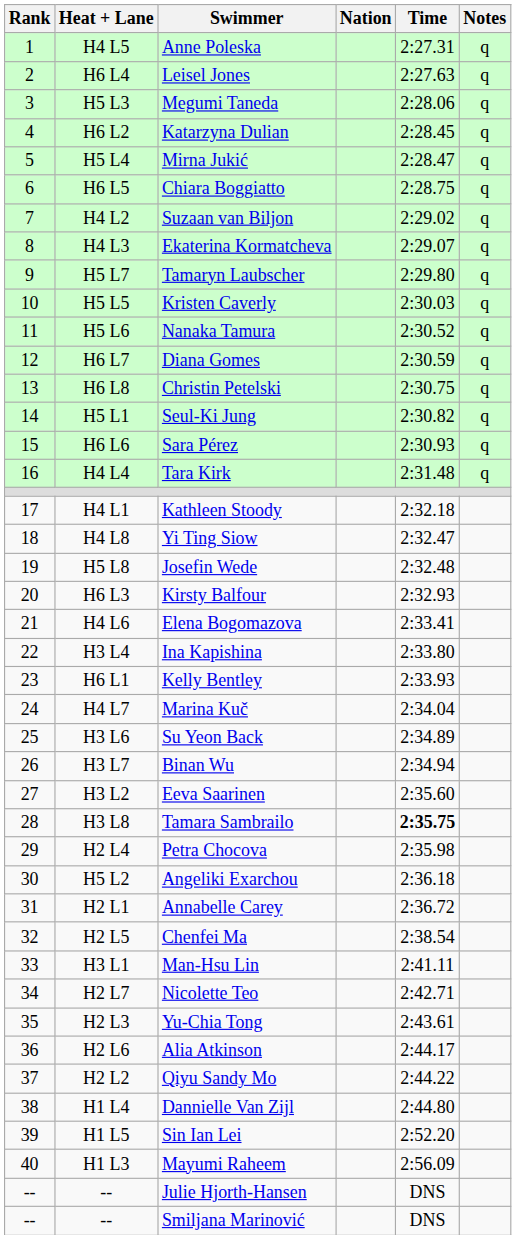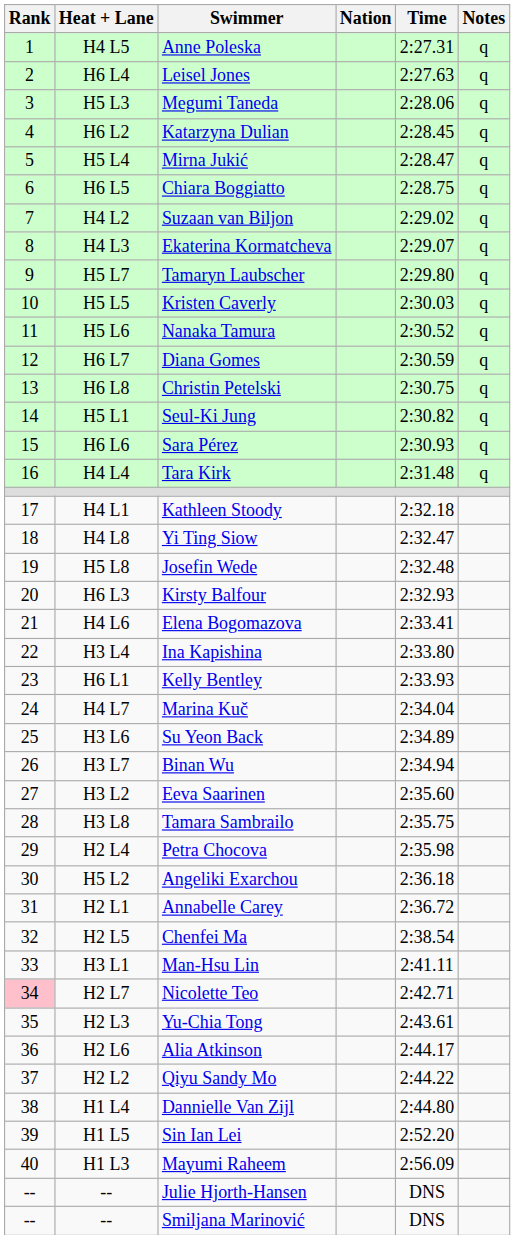(427, 822) bold -> (427, 822) normal
(30, 993) no background -> (30, 993) pink background
